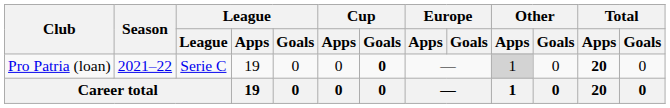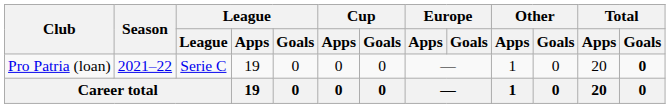(382, 66) bold -> (382, 66) normal
(512, 66) lightgrey background -> (512, 66) no background
(599, 66) bold -> (599, 66) normal
(642, 66) normal -> (642, 66) bold
